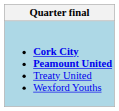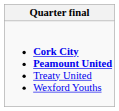(59, 70) lightblue background -> (59, 70) no background
